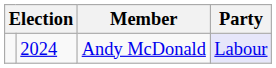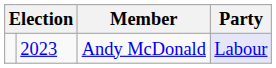(39, 48) 2024 -> (39, 48) 2023
